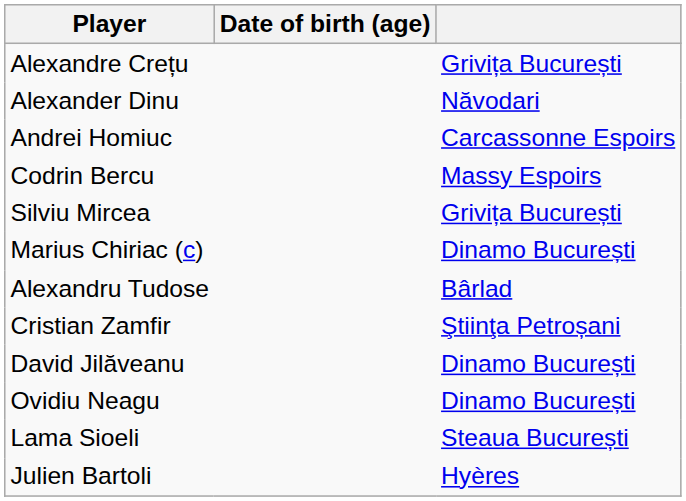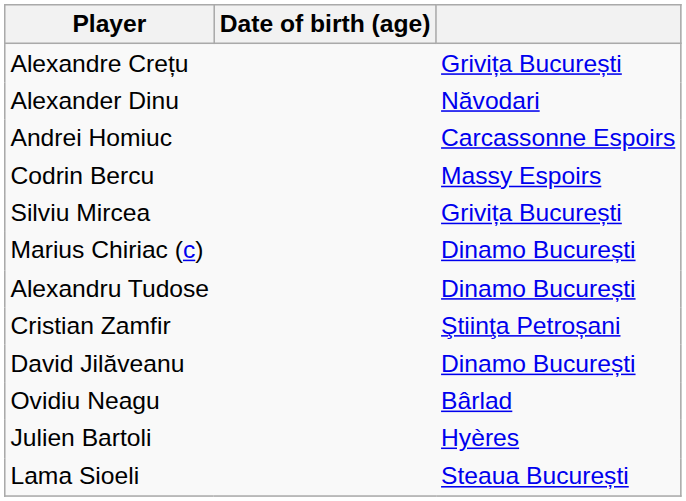(477, 288) Bârlad -> (538, 288) Dinamo București
(538, 400) Dinamo București -> (477, 400) Bârlad
rows swapped: (75, 438) <-> (81, 476)
